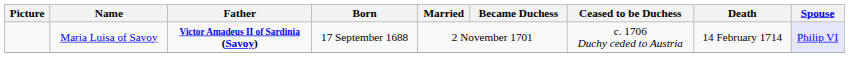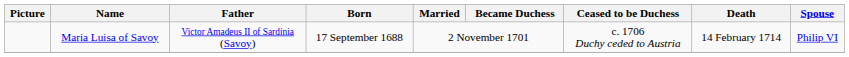(240, 37) bold -> (238, 38) normal
(818, 37) lavender background -> (817, 37) no background
